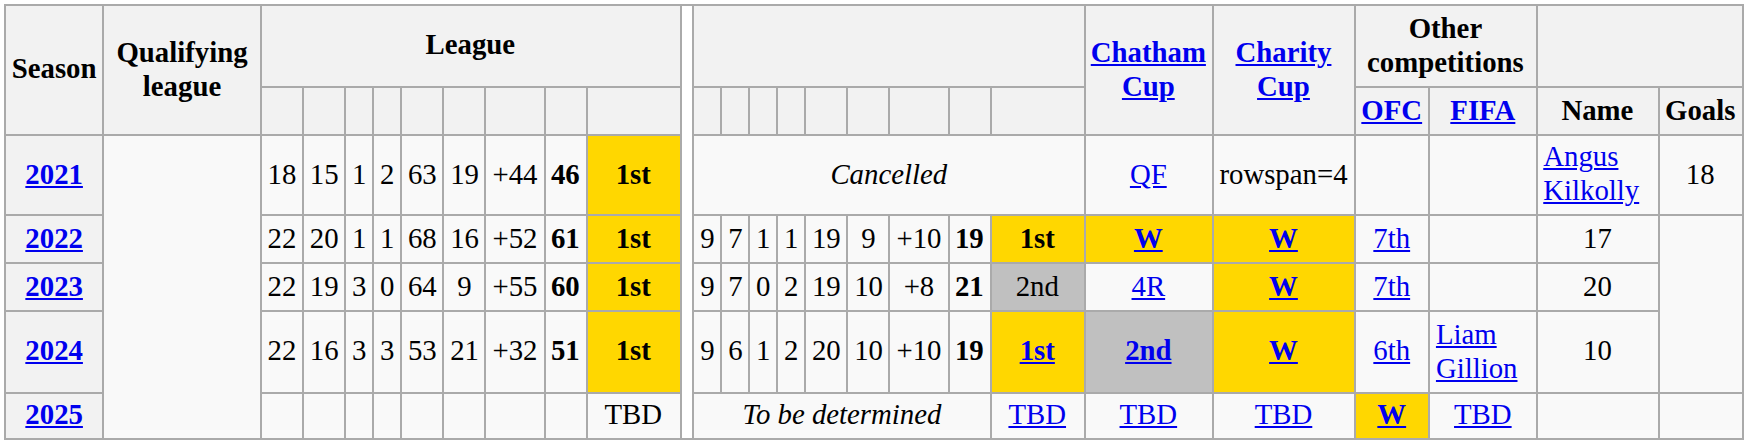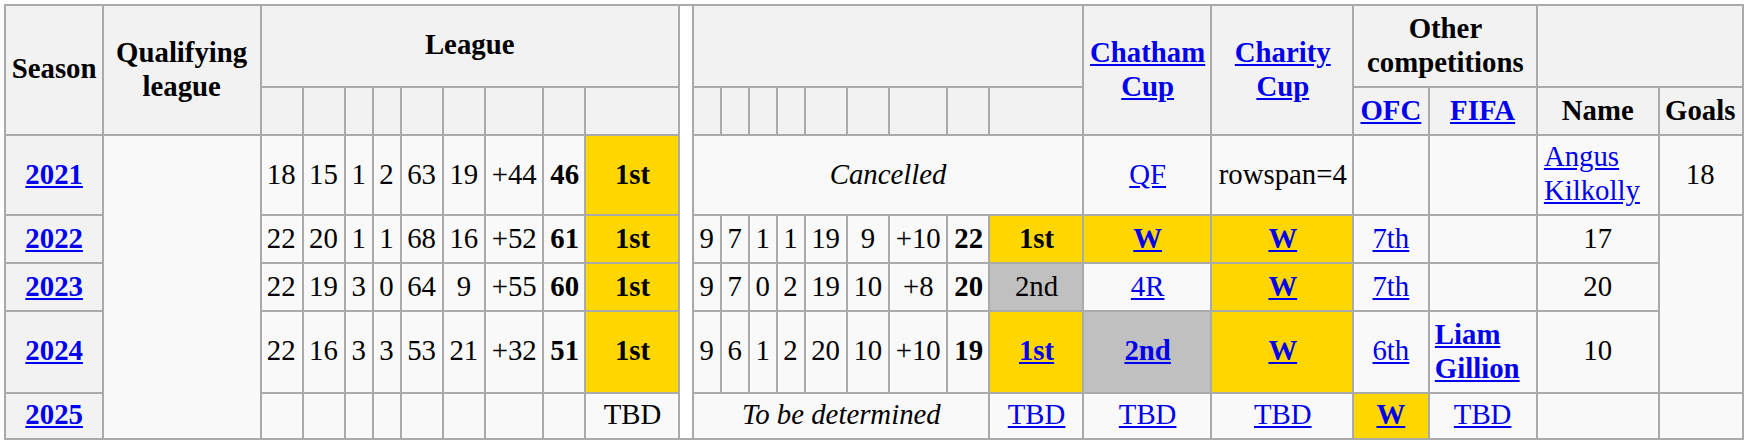(969, 239) 19 -> (969, 239) 22
(969, 286) 21 -> (969, 286) 20
(1477, 351) normal -> (1477, 351) bold
